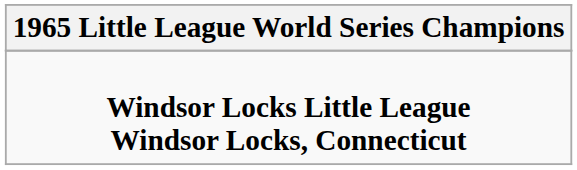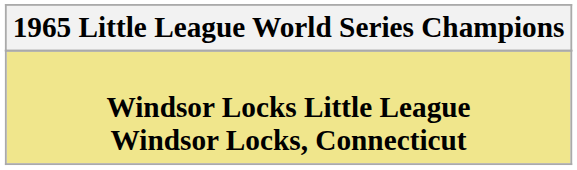(289, 107) no background -> (289, 107) khaki background
